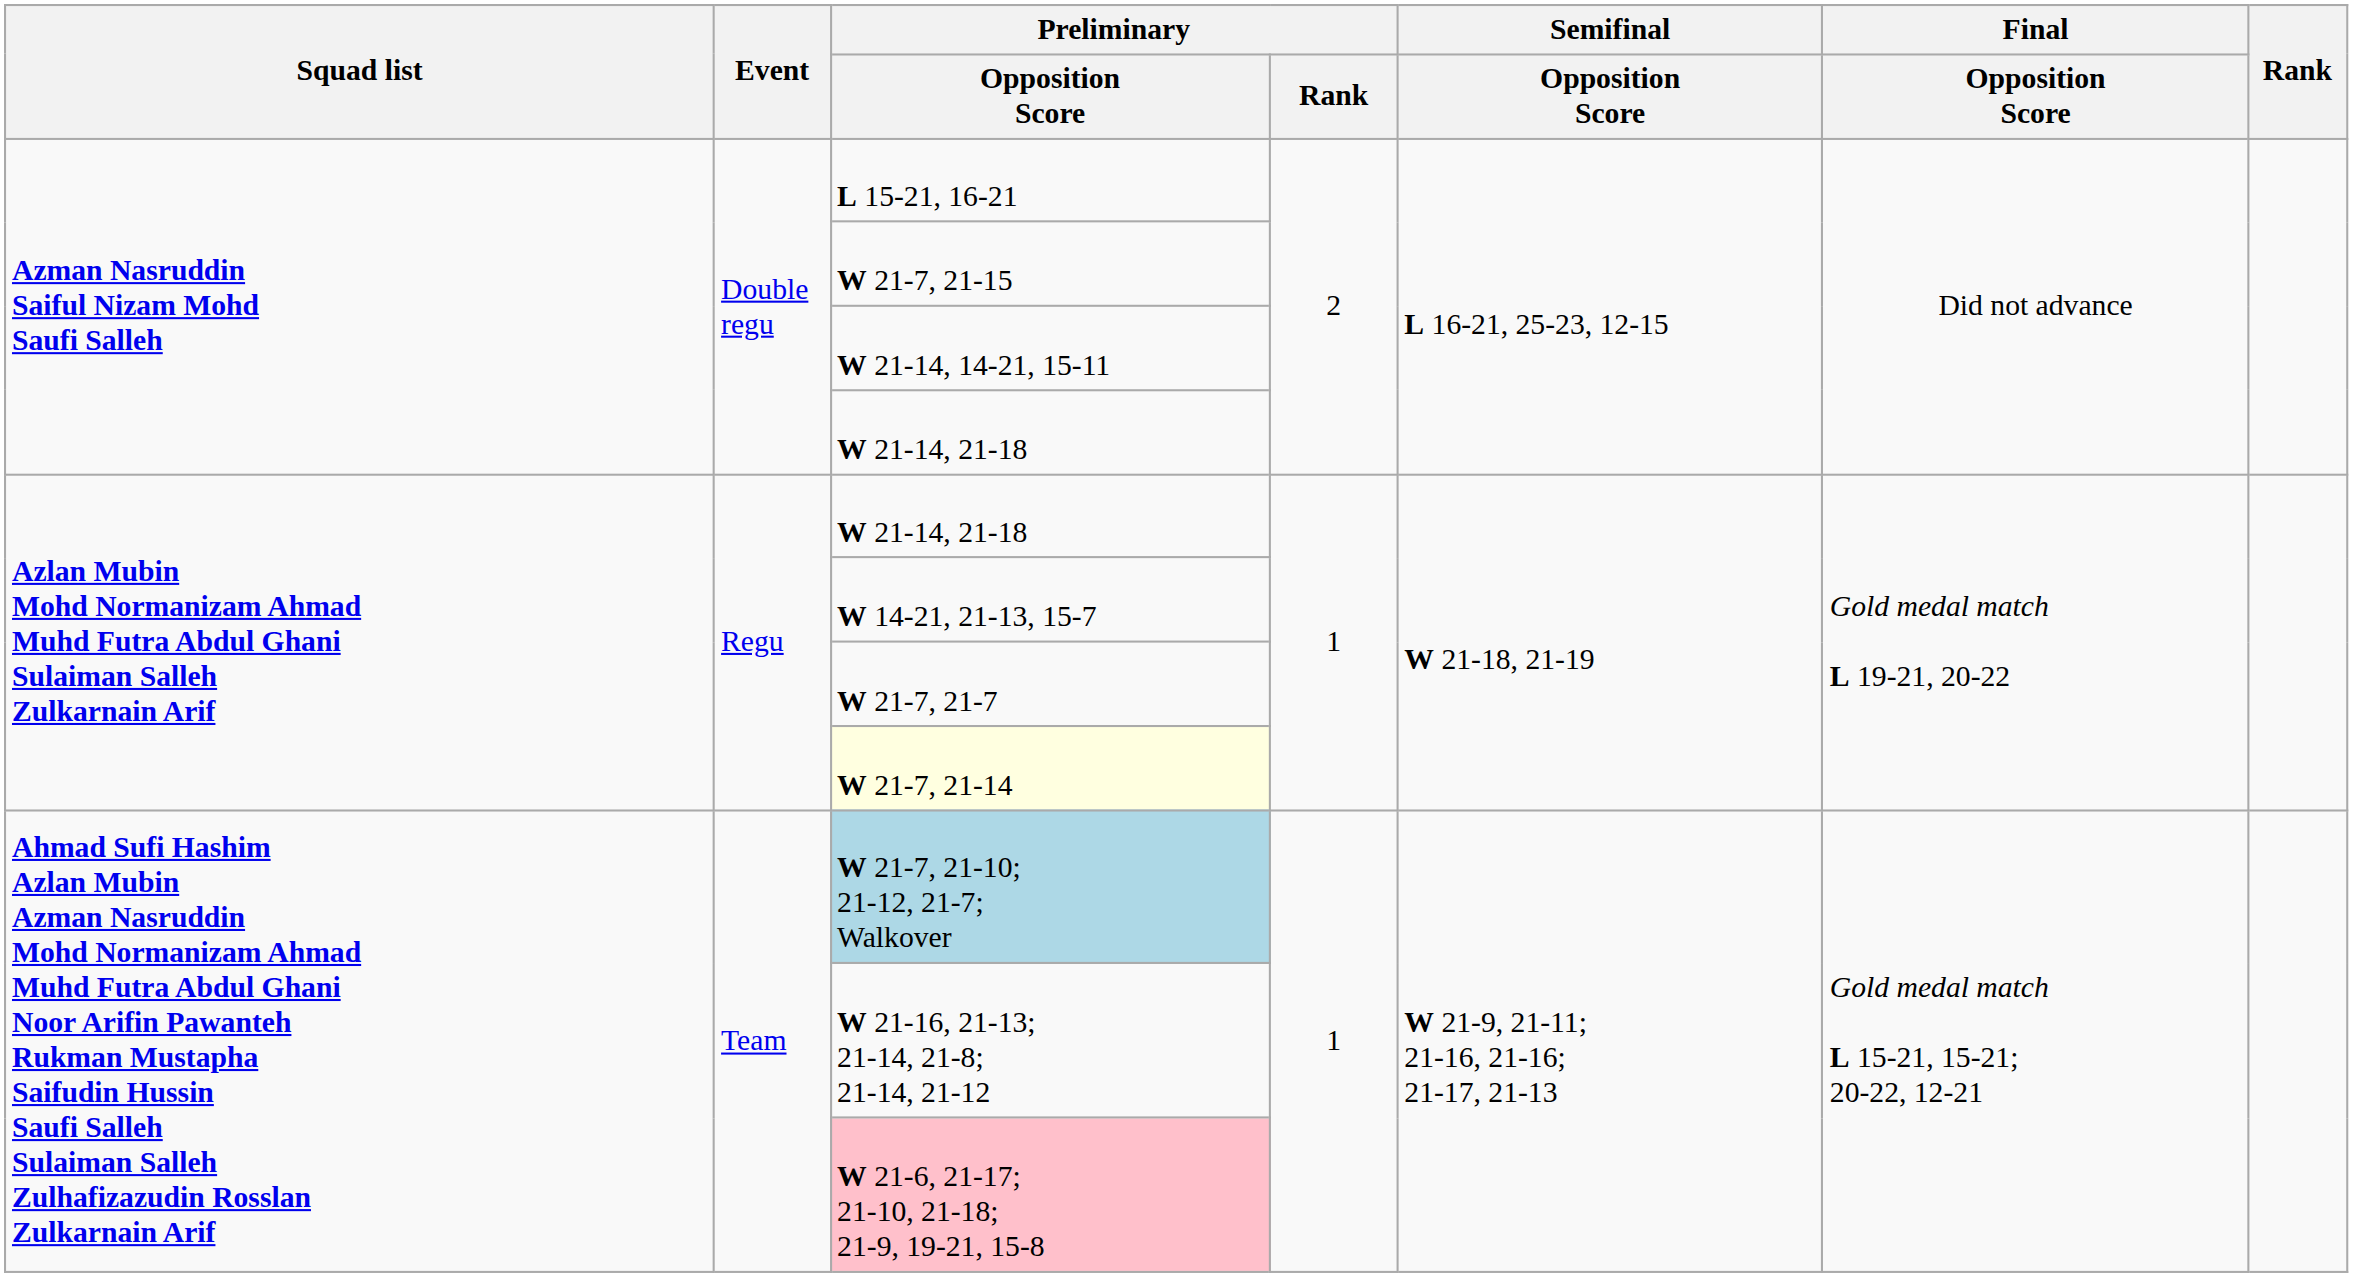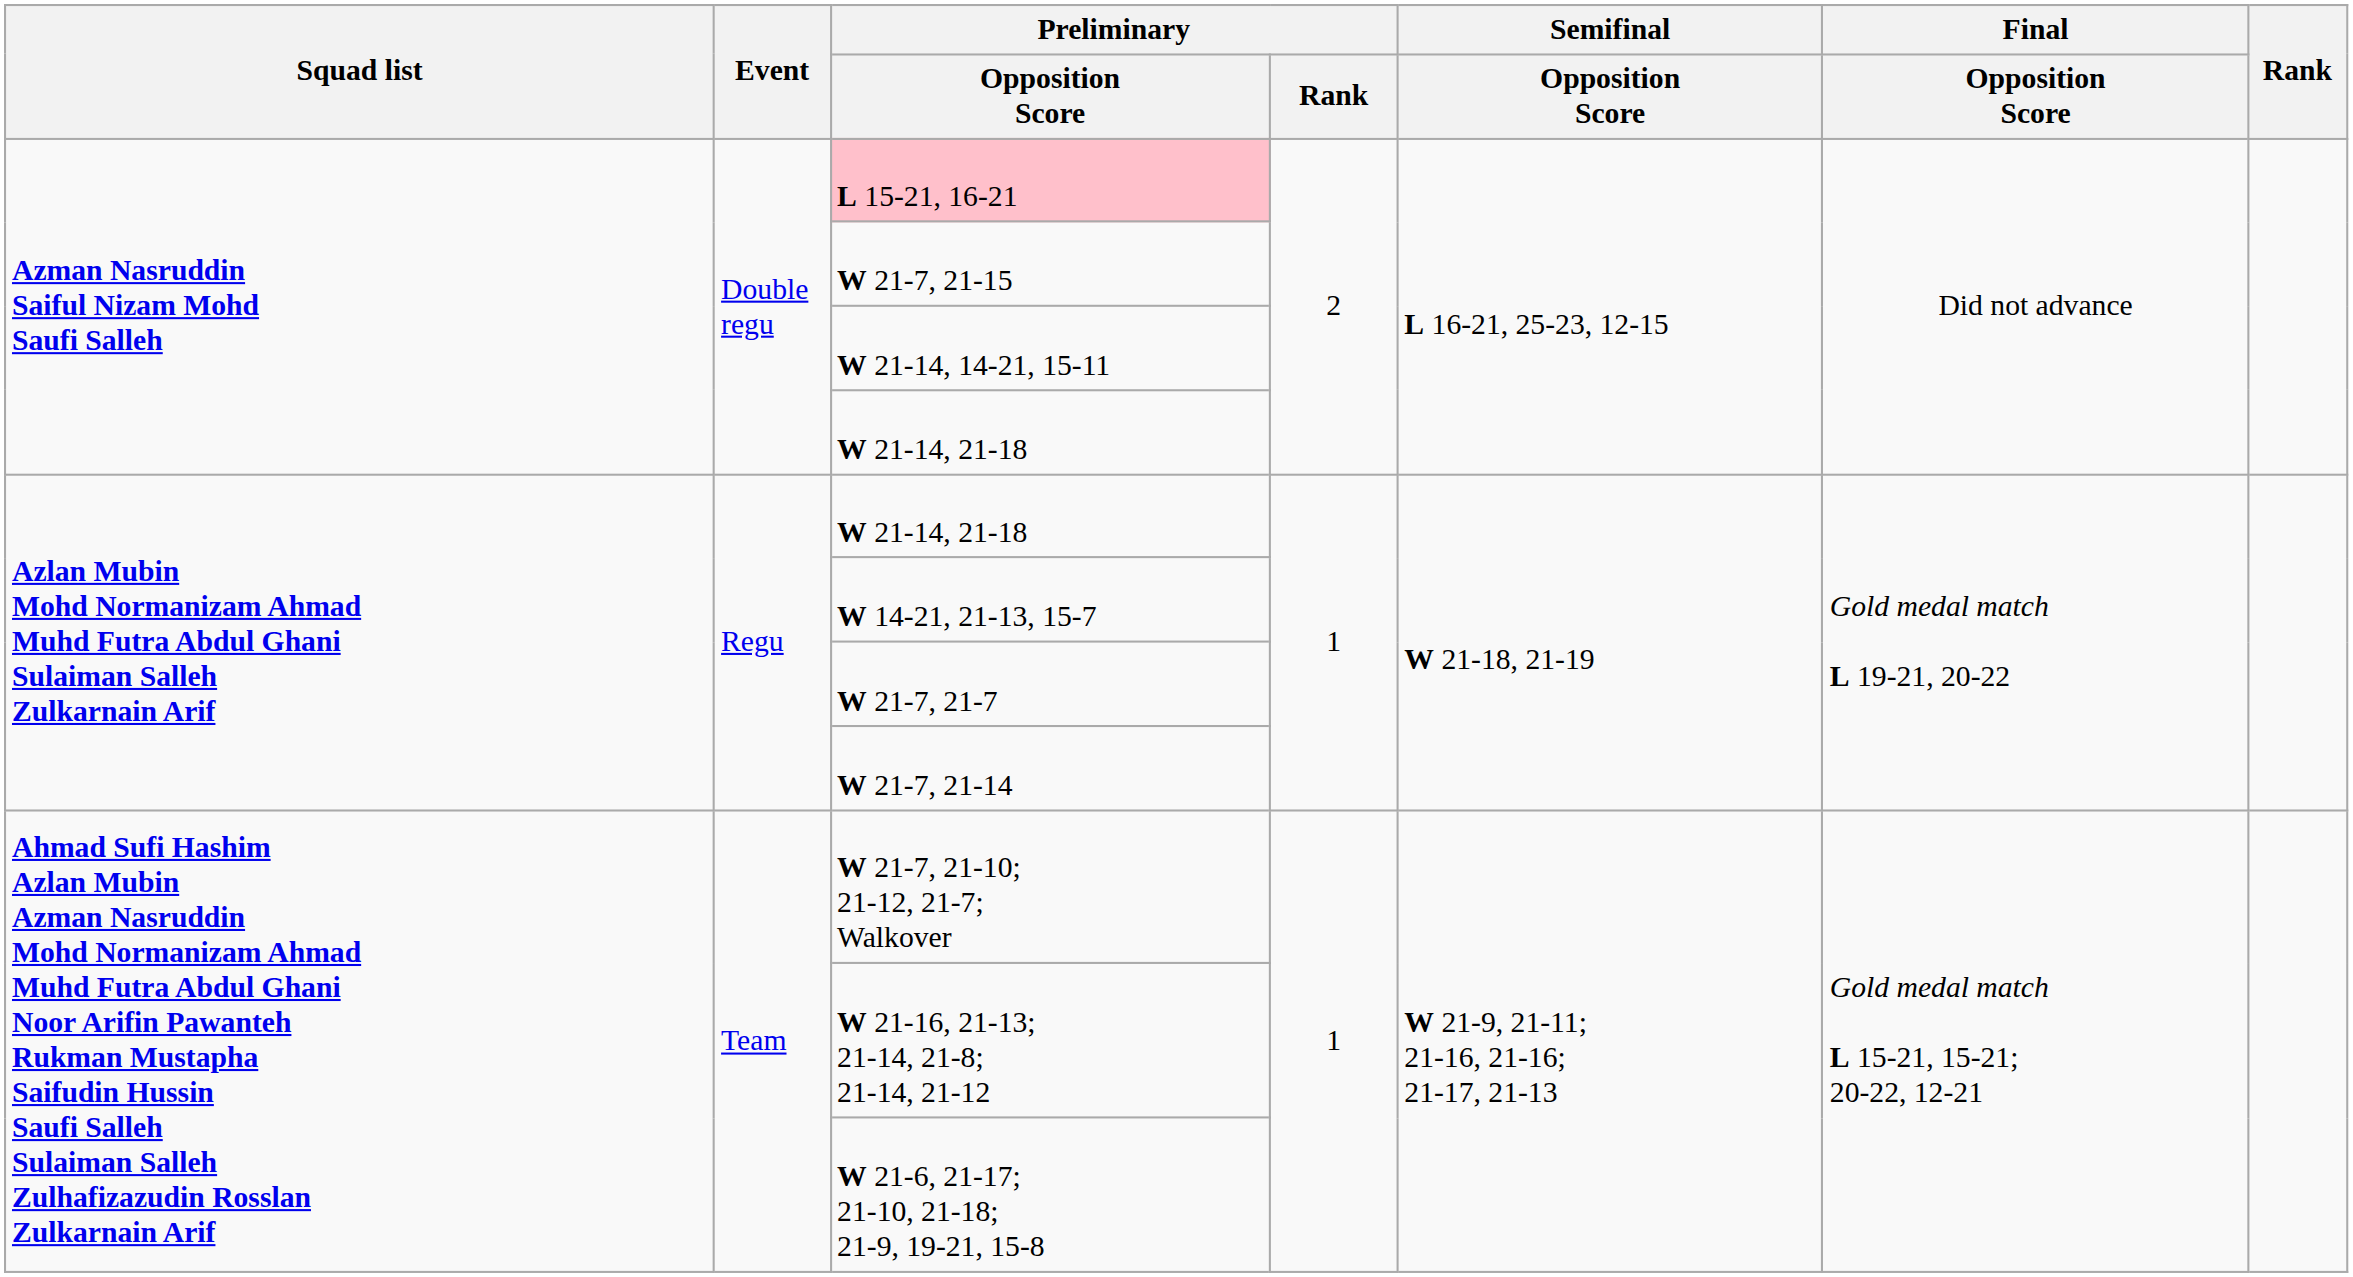(927, 197) no background -> (927, 197) pink background
(925, 784) lightyellow background -> (925, 784) no background
(929, 903) lightblue background -> (929, 903) no background
(941, 1211) pink background -> (941, 1211) no background
